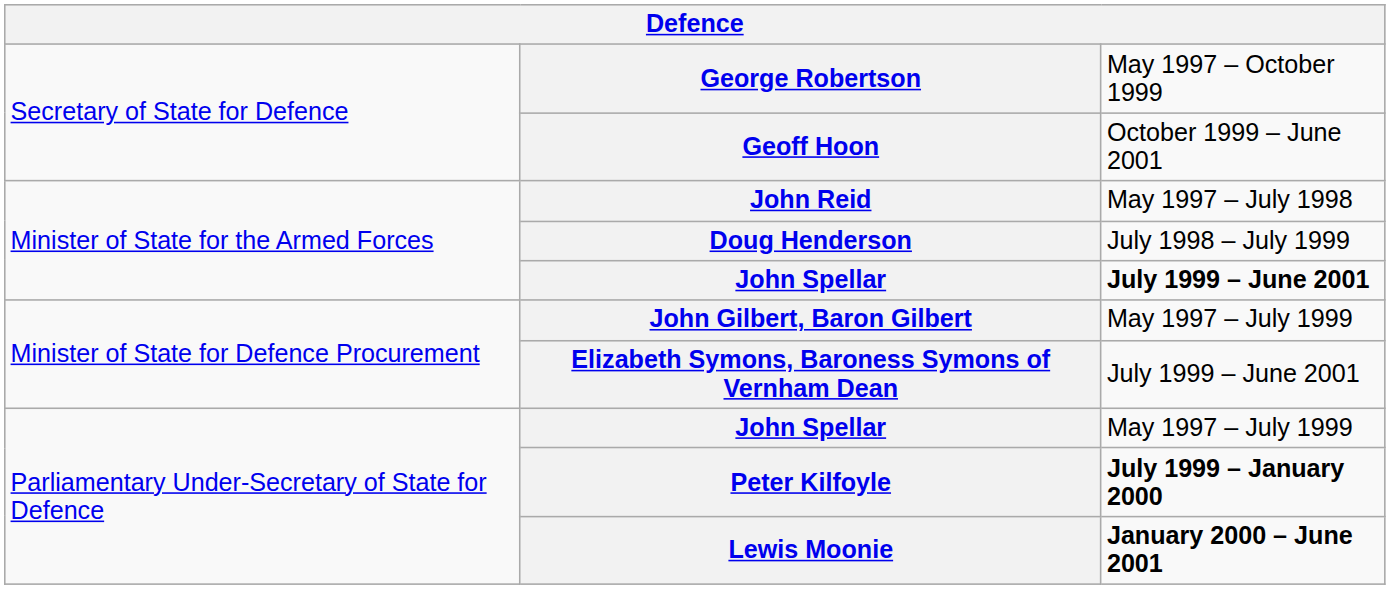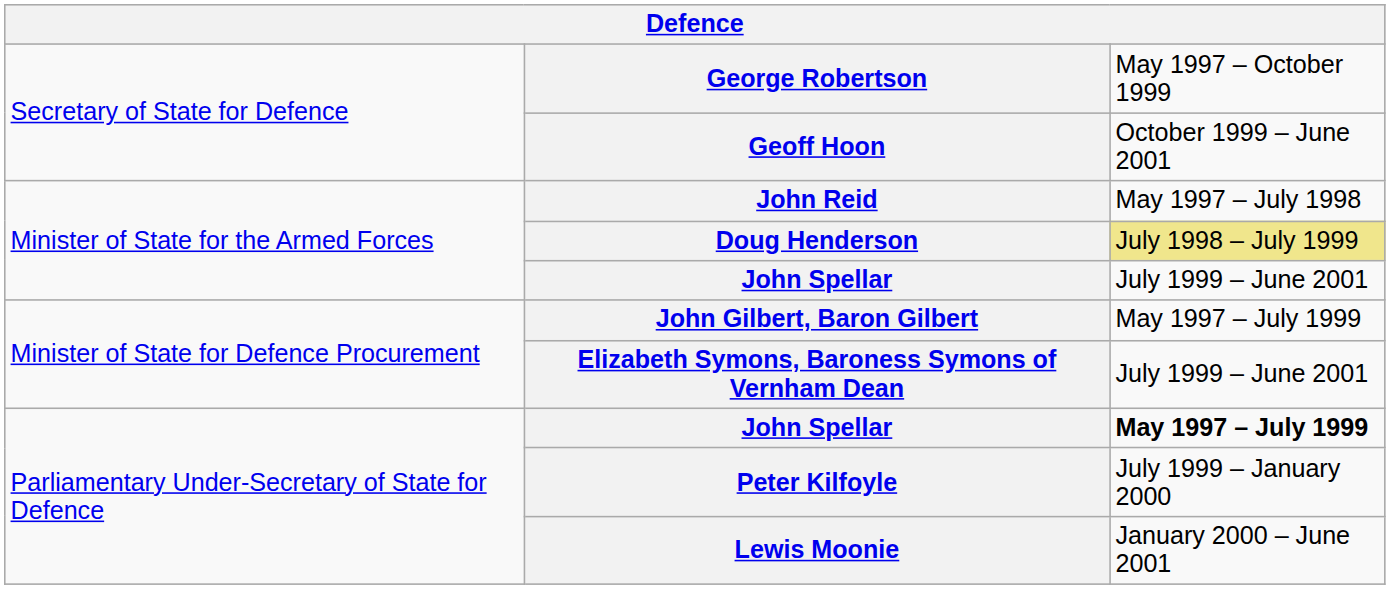(1228, 240) no background -> (1237, 240) khaki background
(1238, 280) bold -> (1242, 280) normal
(1230, 427) normal -> (1242, 427) bold
(1226, 481) bold -> (1228, 481) normal
(1230, 549) bold -> (1233, 549) normal
